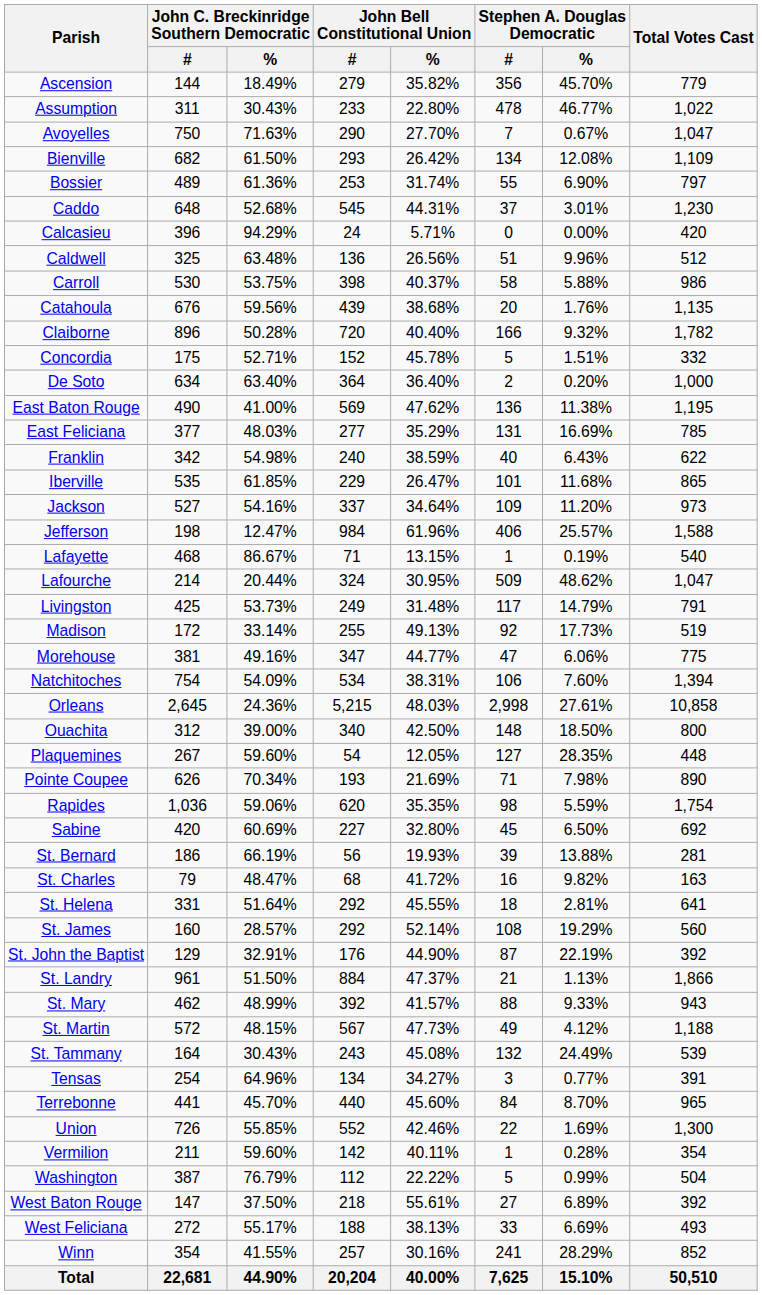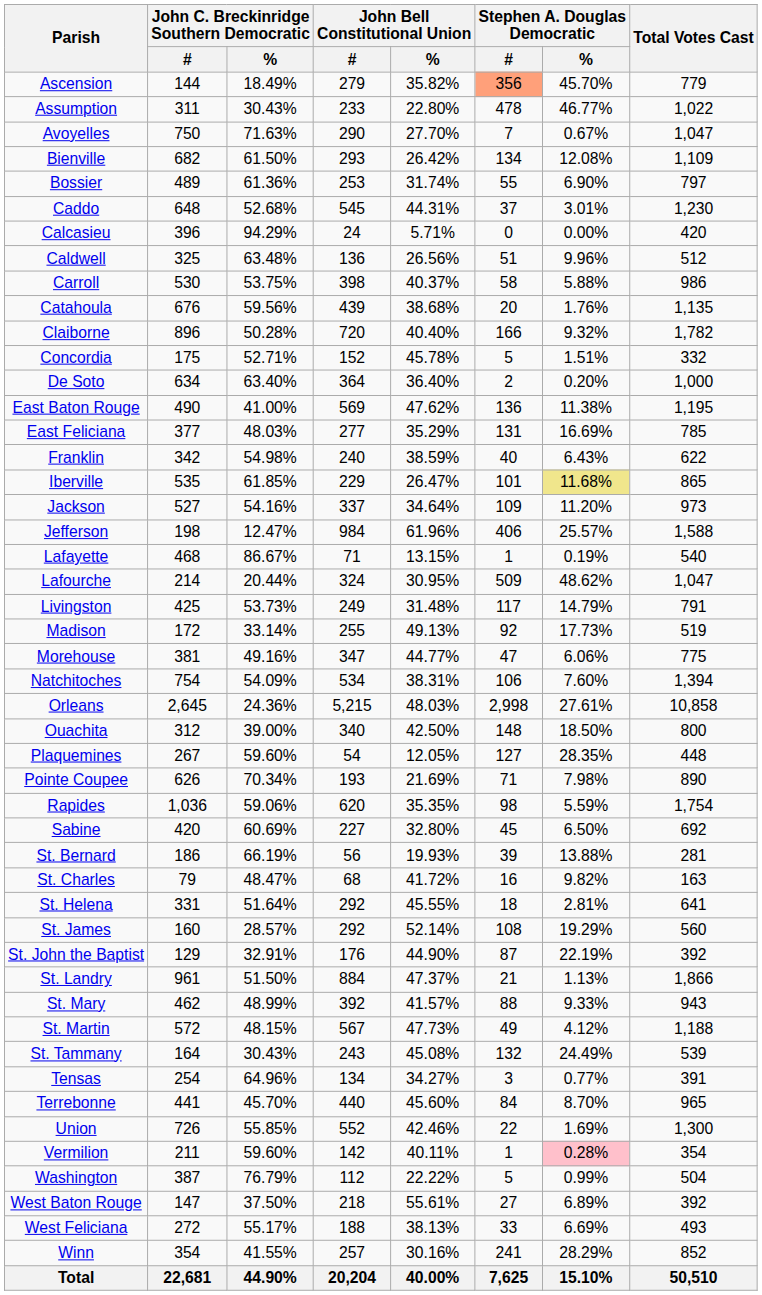(509, 84) no background -> (509, 84) lightsalmon background
(586, 482) no background -> (586, 482) khaki background
(586, 1153) no background -> (586, 1153) pink background
